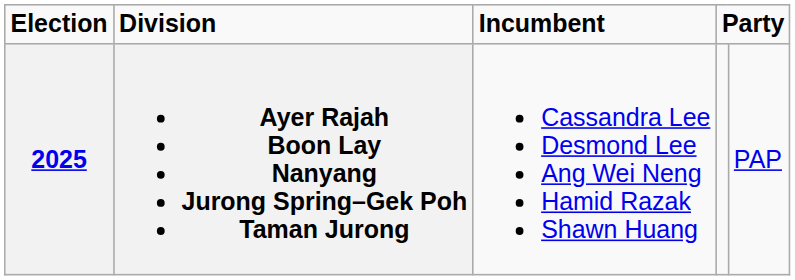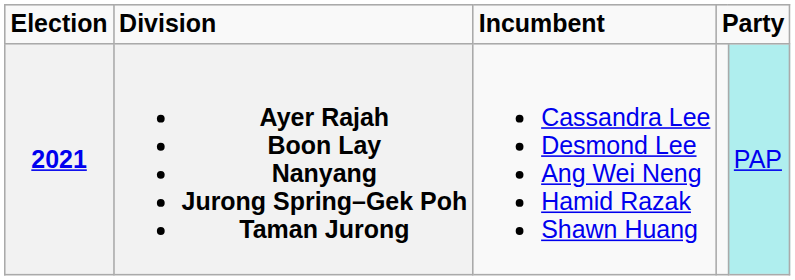(59, 159) 2025 -> (59, 159) 2021
(758, 159) no background -> (758, 159) paleturquoise background
